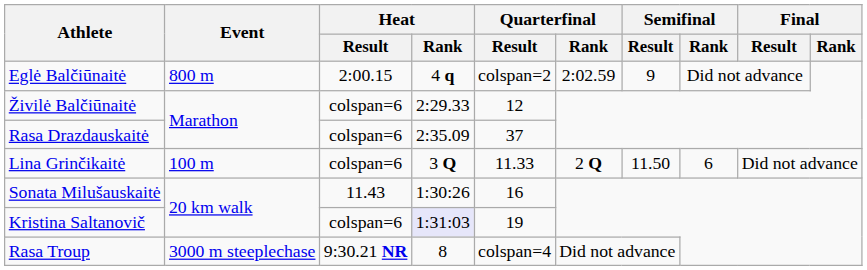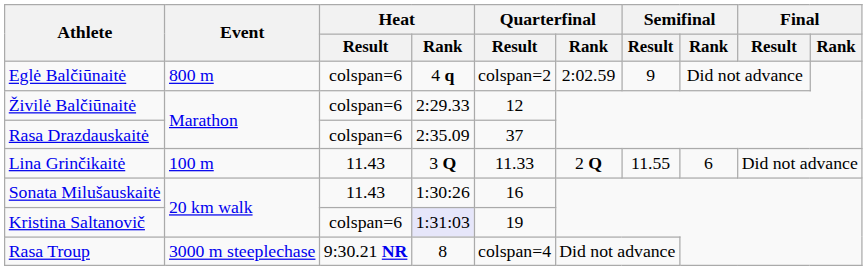(366, 76) 2:00.15 -> (366, 76) colspan=6
(366, 163) colspan=6 -> (366, 163) 11.43
(651, 163) 11.50 -> (651, 163) 11.55
